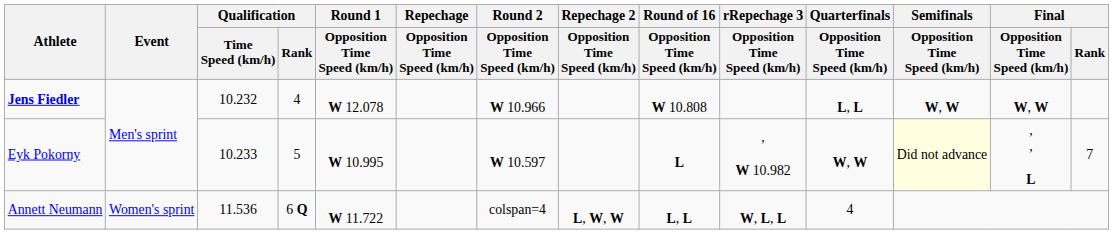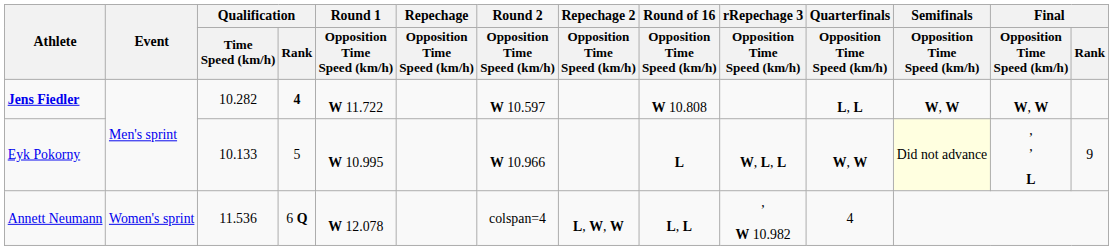(238, 99) 10.232 -> (238, 99) 10.282
(297, 99) normal -> (297, 99) bold
(356, 107) W 12.078 -> (356, 107) W 11.722
(518, 107) W 10.966 -> (518, 107) W 10.597
(238, 154) 10.233 -> (238, 154) 10.133
(518, 163) W 10.597 -> (518, 163) W 10.966
(763, 154) , W 10.982 -> (763, 163) W, L, L
(1090, 154) 7 -> (1090, 154) 9
(356, 218) W 11.722 -> (356, 226) W 12.078
(763, 218) W, L, L -> (763, 218) , W 10.982
